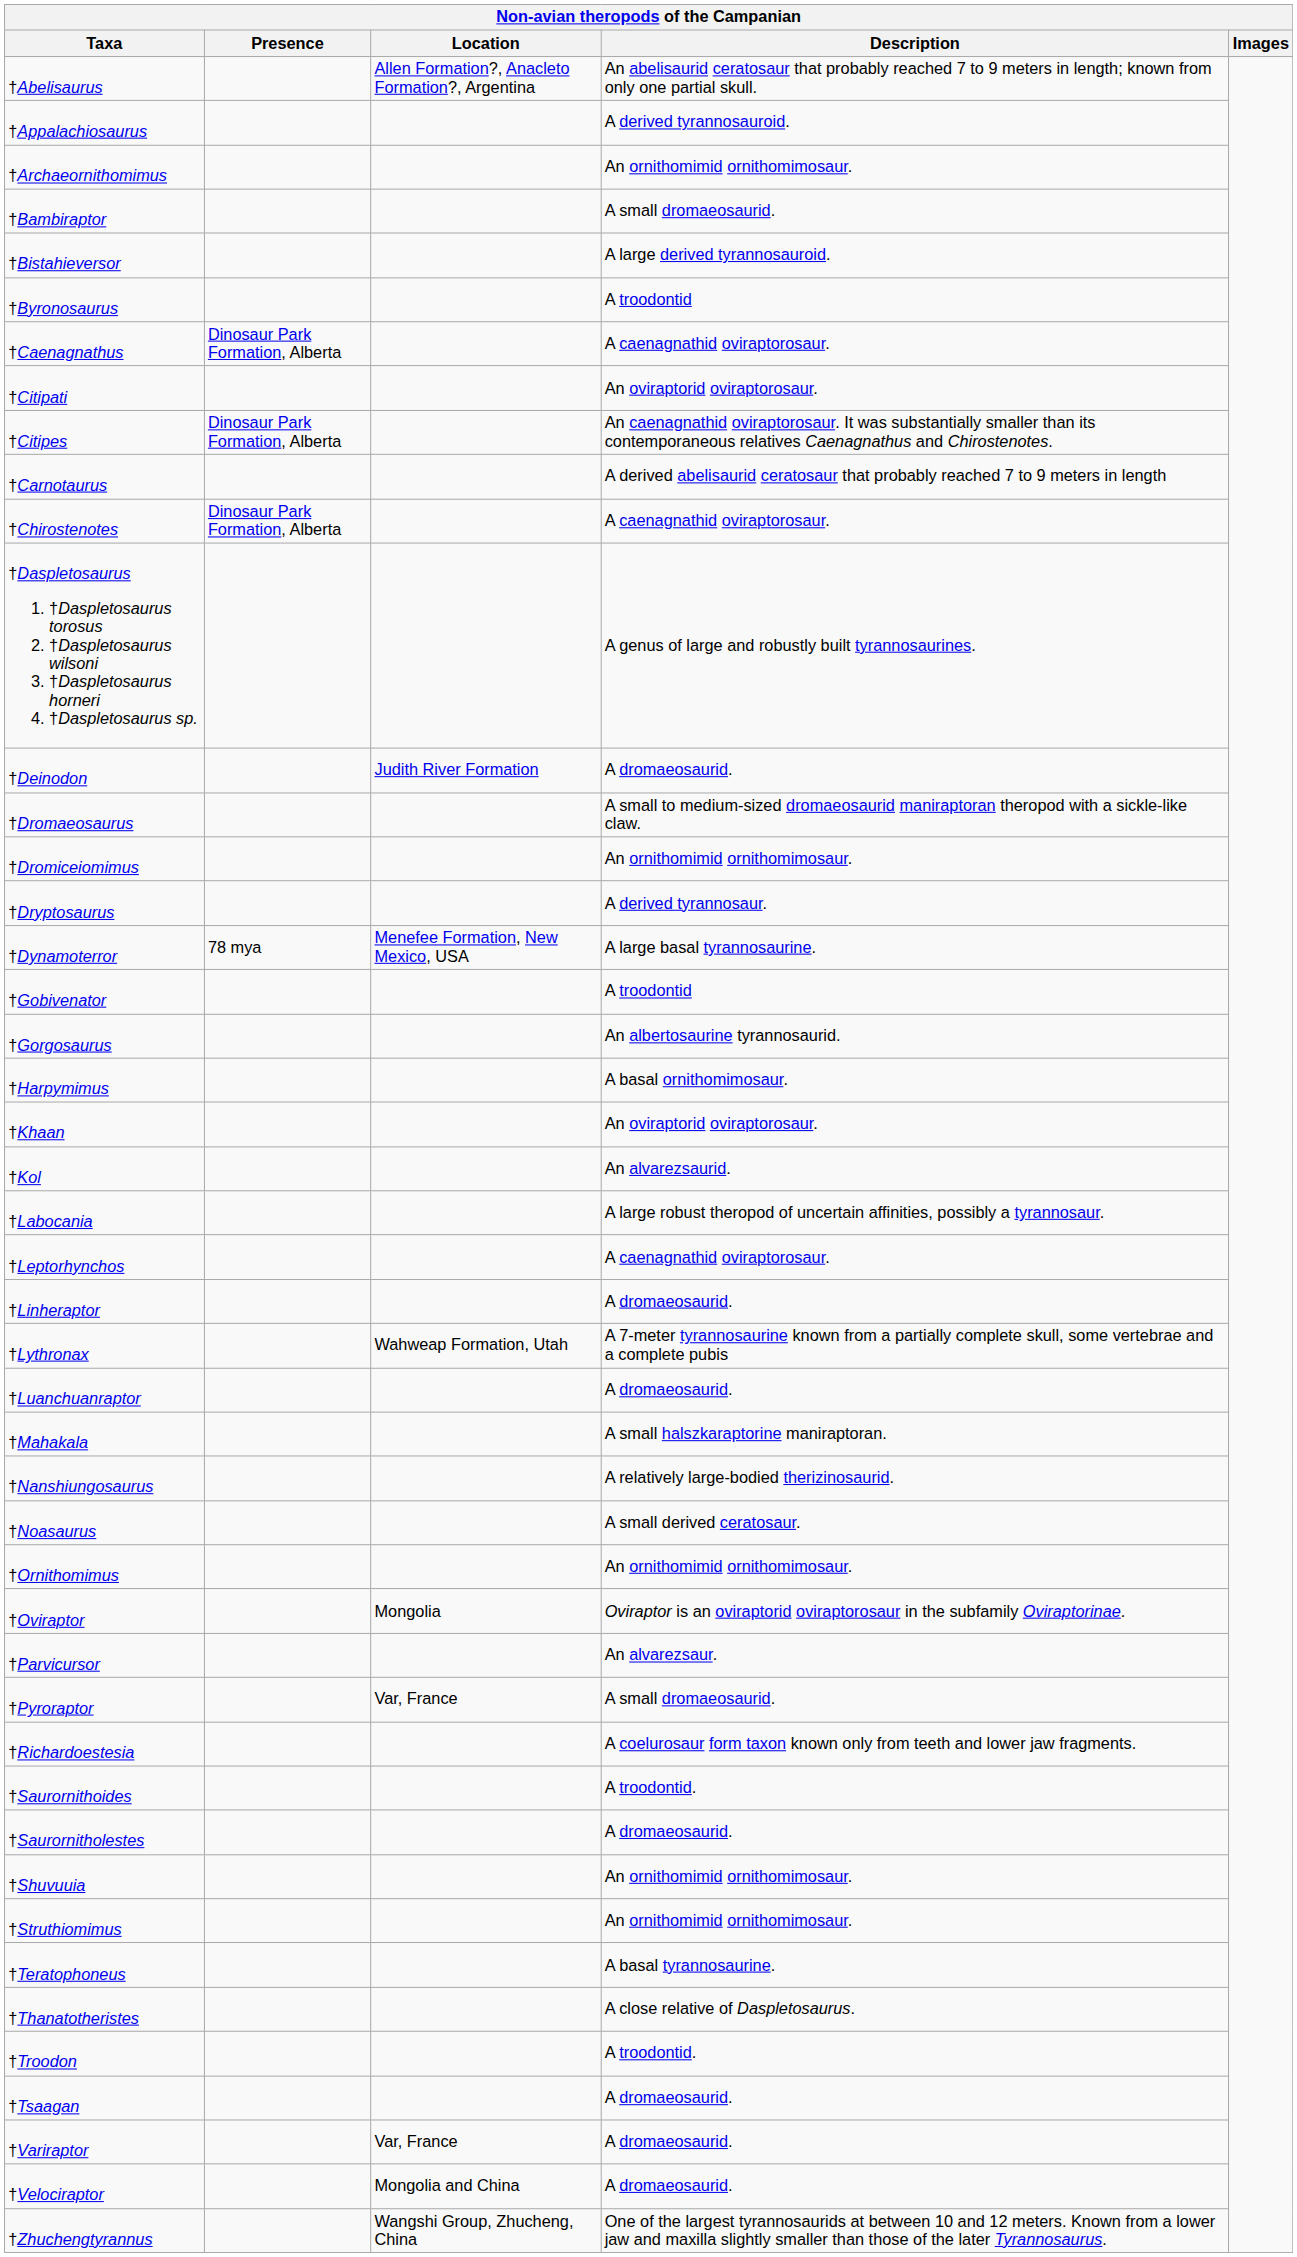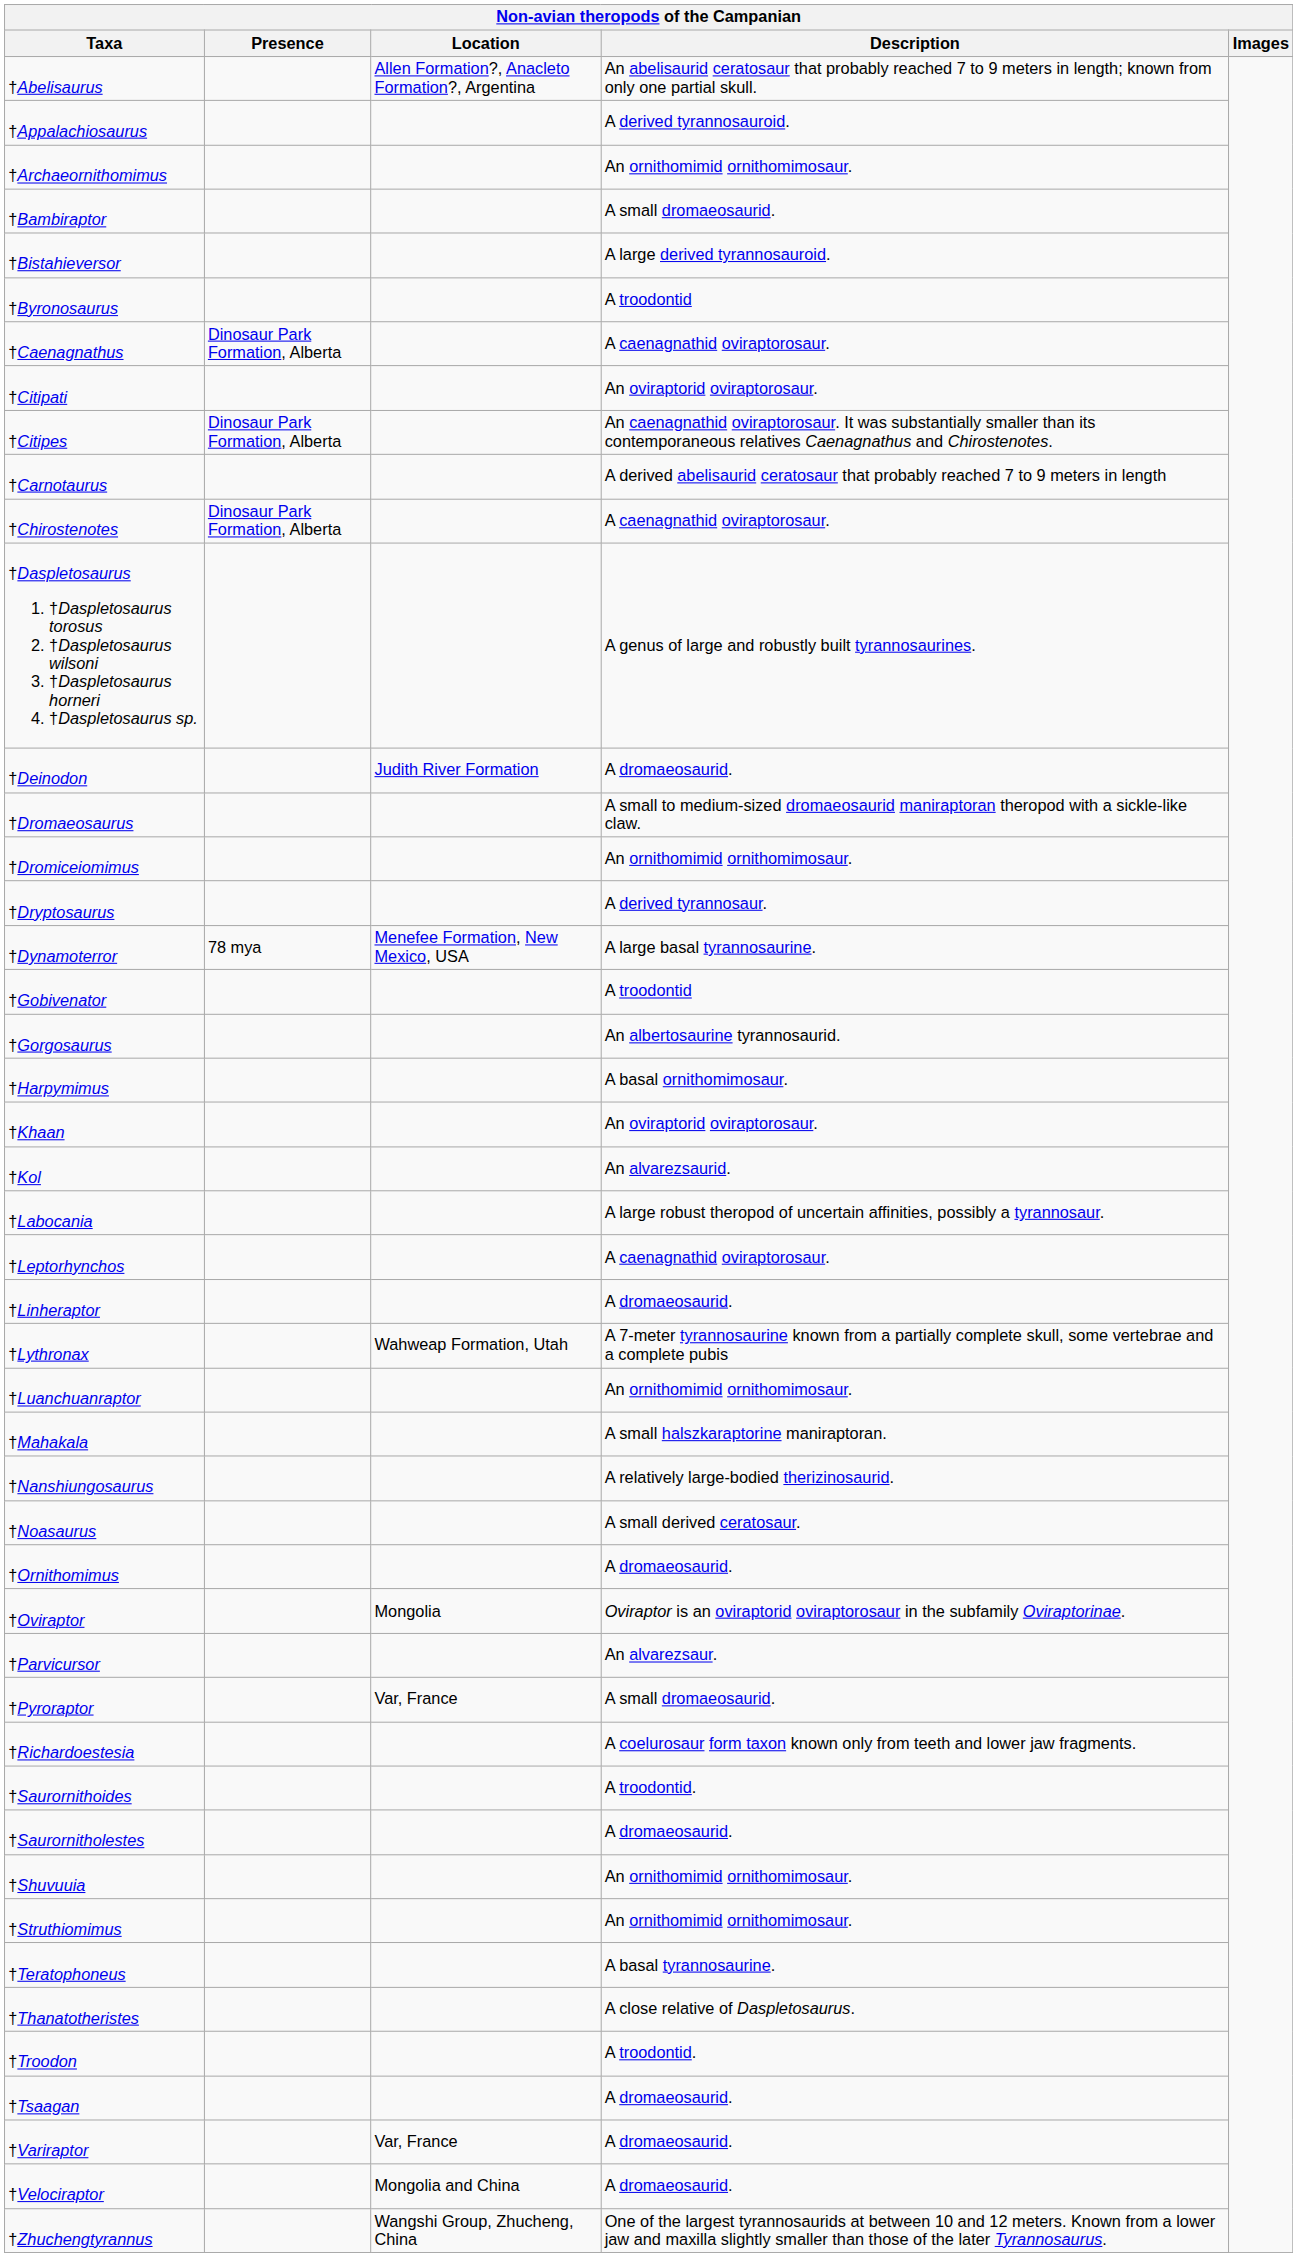(669, 1389) A dromaeosaurid. -> (728, 1389) An ornithomimid ornithomimosaur.
(728, 1566) An ornithomimid ornithomimosaur. -> (669, 1566) A dromaeosaurid.
